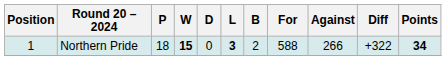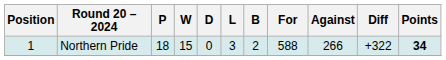(186, 46) bold -> (186, 46) normal
(232, 46) bold -> (232, 46) normal
